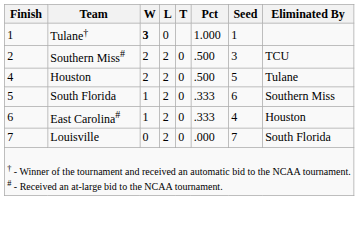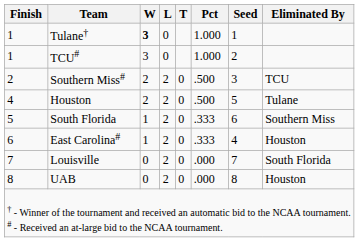+ row: (65, 56)
+ row: (63, 179)
